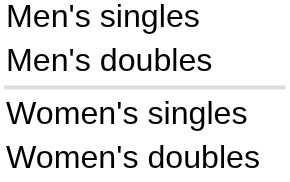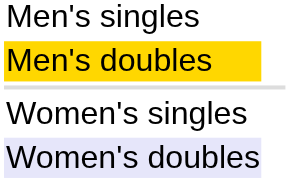(109, 60) no background -> (109, 60) gold background
(133, 157) no background -> (133, 157) lavender background
